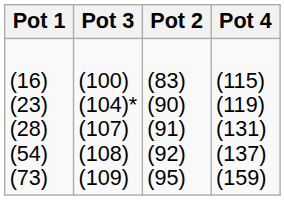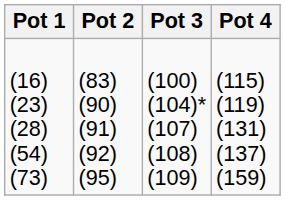columns swapped: (177, 21) <-> (108, 21)
